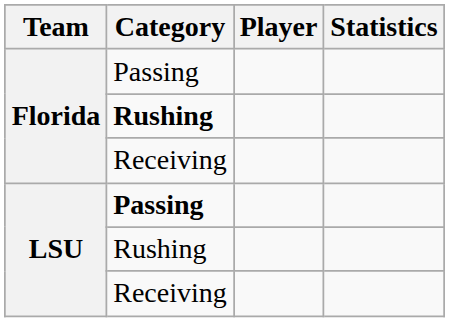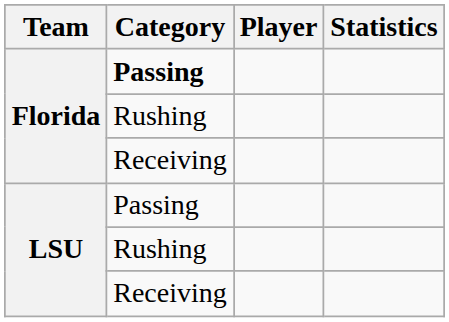(156, 71) normal -> (158, 71) bold
(163, 115) bold -> (160, 115) normal
(158, 204) bold -> (156, 204) normal
